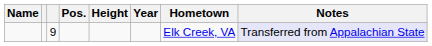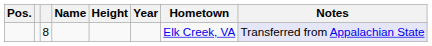columns swapped: (23, 13) <-> (74, 13)
(53, 32) 9 -> (46, 32) 8
